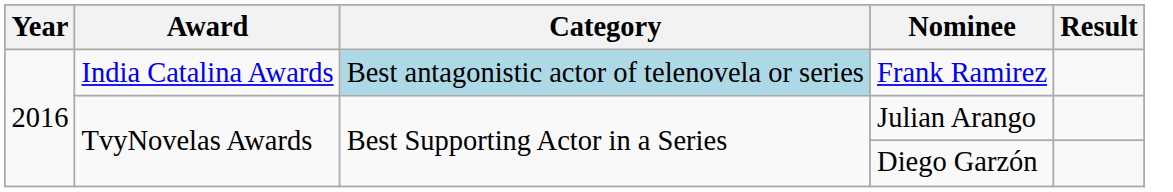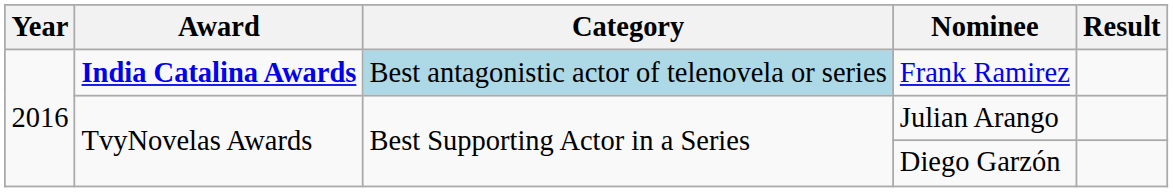(208, 72) normal -> (219, 72) bold
